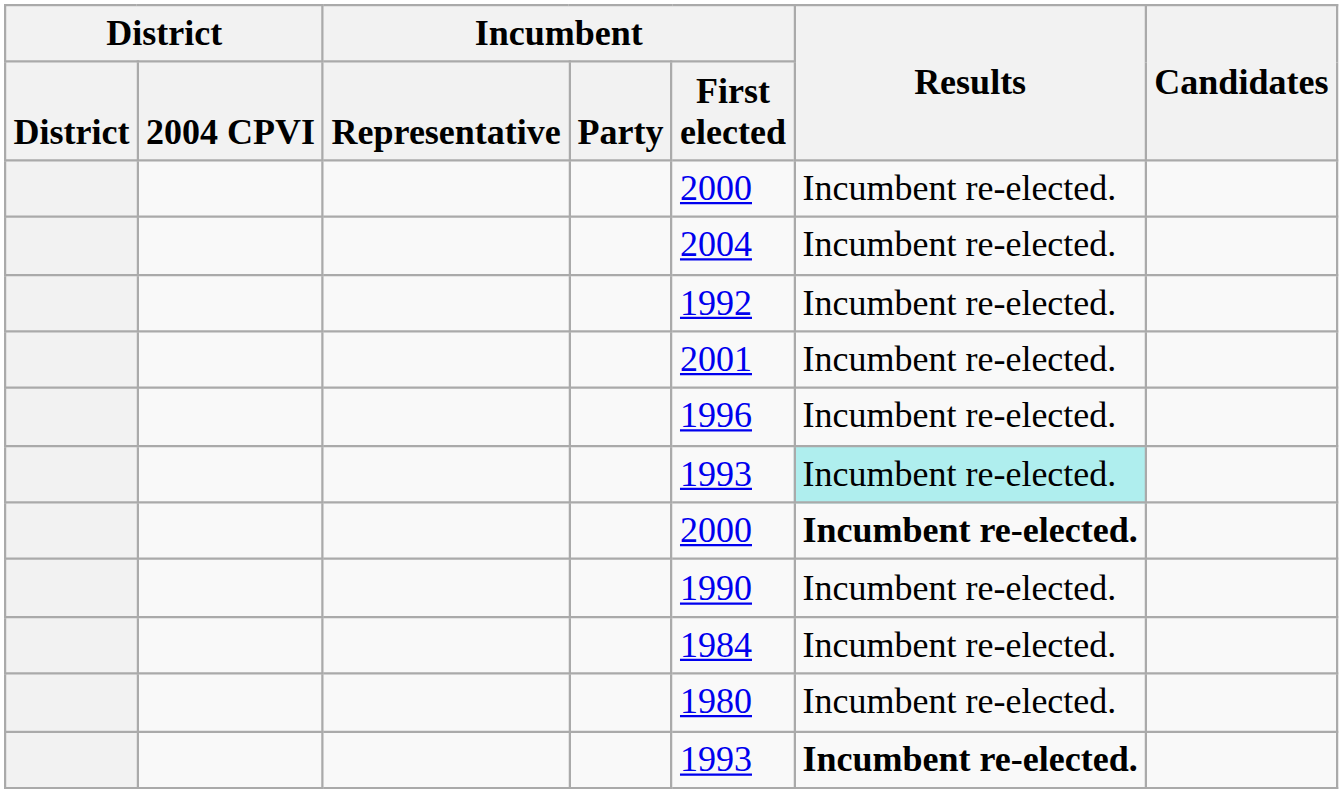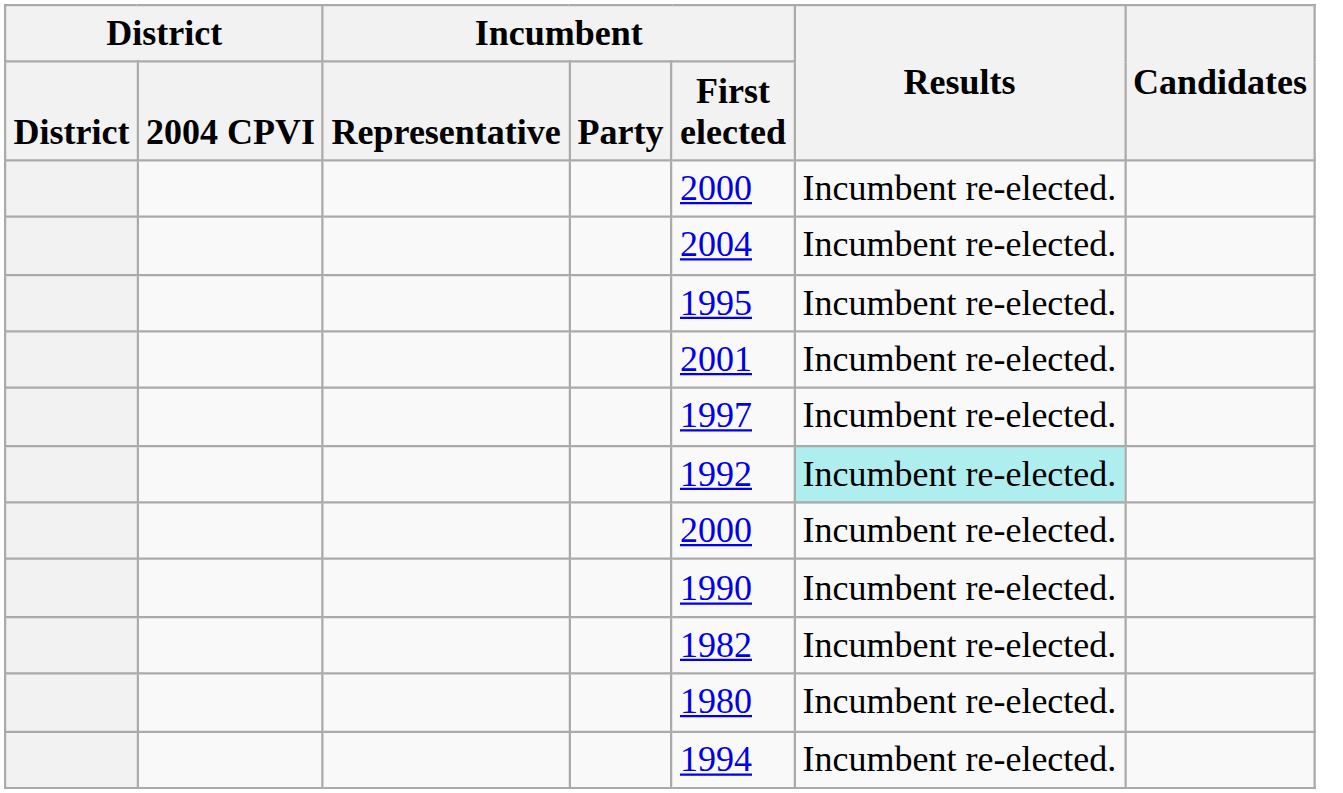(716, 301) 1992 -> (716, 301) 1995
(716, 416) 1996 -> (716, 416) 1997
(716, 473) 1993 -> (716, 473) 1992
(970, 530) bold -> (959, 530) normal
(716, 644) 1984 -> (716, 644) 1982
(716, 758) 1993 -> (716, 758) 1994
(970, 758) bold -> (959, 758) normal
